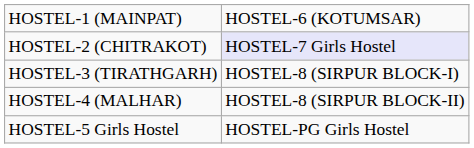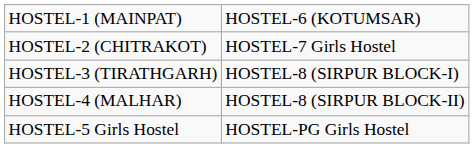(311, 45) lavender background -> (311, 45) no background
